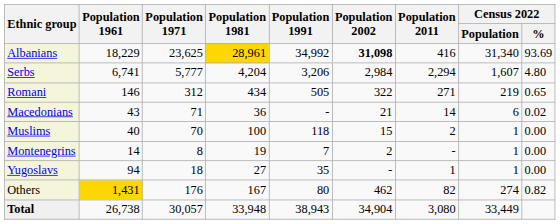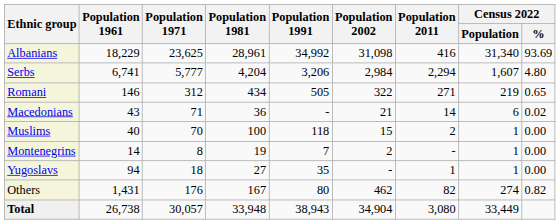(249, 53) gold background -> (249, 53) no background
(375, 53) bold -> (375, 53) normal
(126, 190) gold background -> (126, 190) no background
